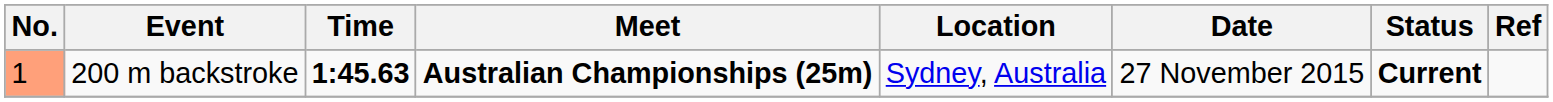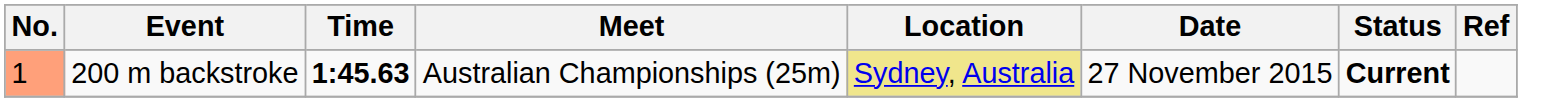(648, 73) bold -> (632, 73) normal
(996, 73) no background -> (964, 73) khaki background
